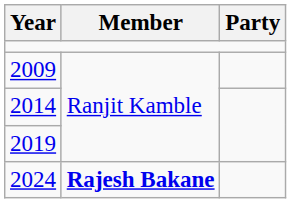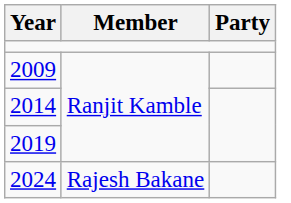(141, 179) bold -> (136, 179) normal
